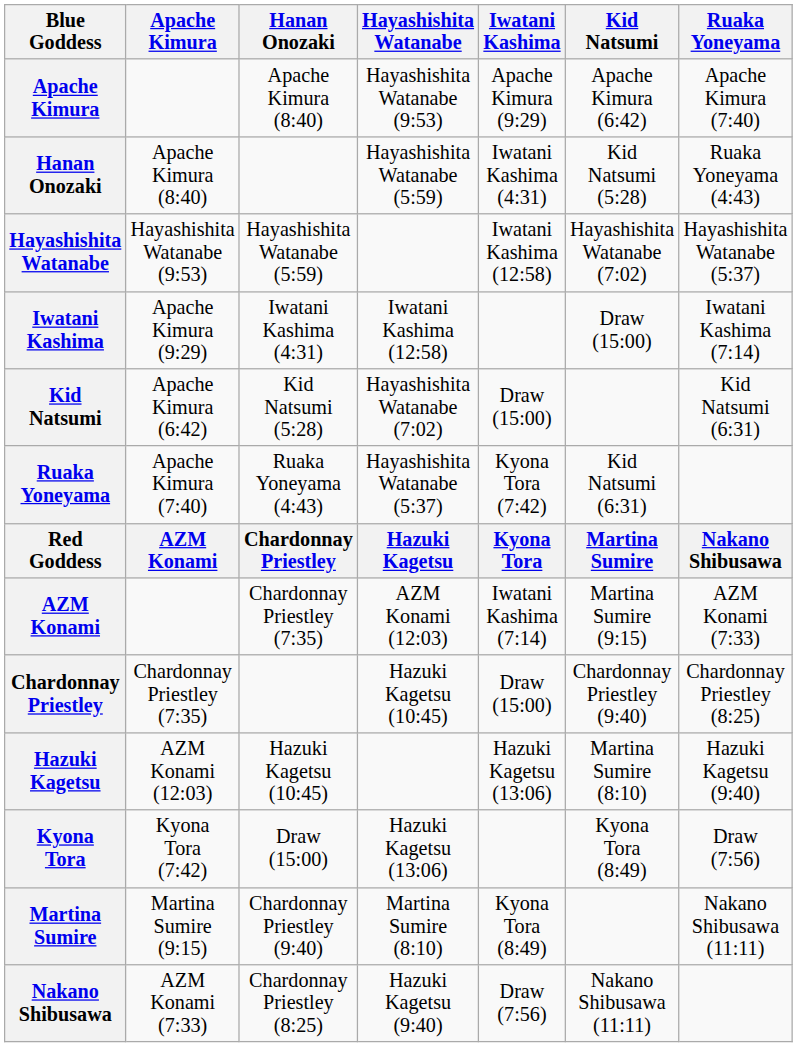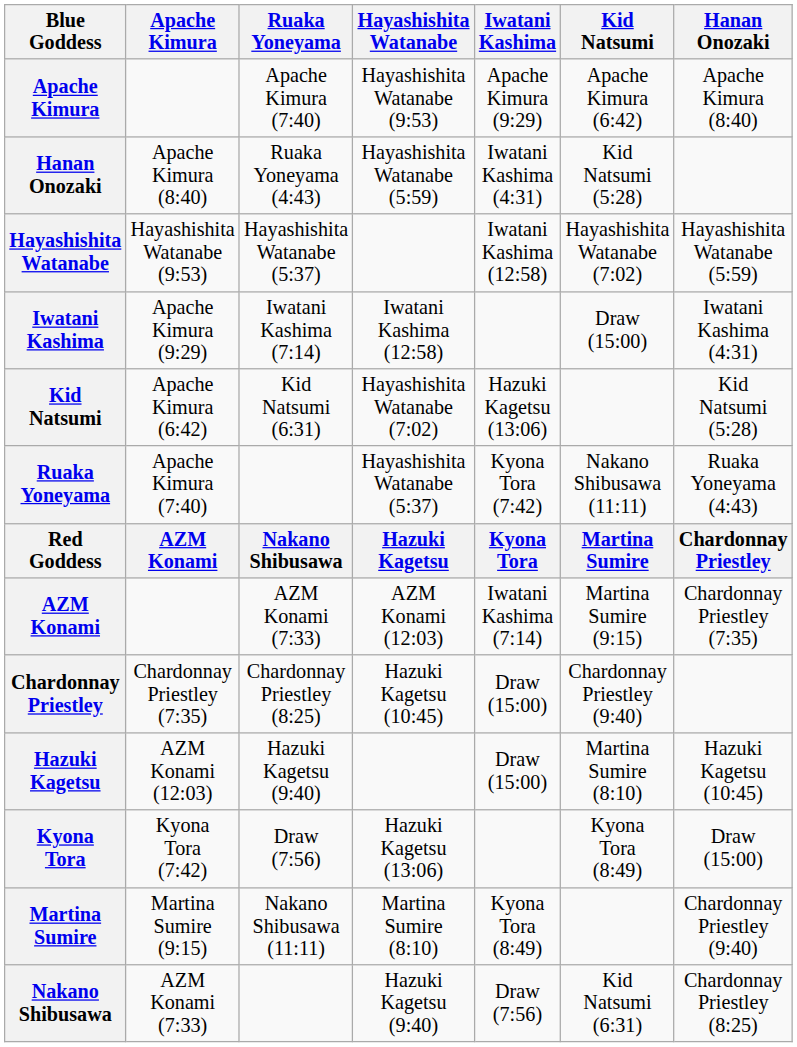columns swapped: (298, 31) <-> (735, 31)
(522, 407) Draw (15:00) -> (517, 407) Hazuki Kagetsu (13:06)
(622, 484) Kid Natsumi (6:31) -> (617, 484) Nakano Shibusawa (11:11)
(522, 771) Hazuki Kagetsu (13:06) -> (517, 771) Draw (15:00)
(622, 1003) Nakano Shibusawa (11:11) -> (617, 1003) Kid Natsumi (6:31)
